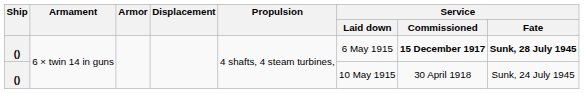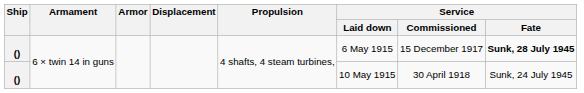(443, 48) bold -> (442, 48) normal
